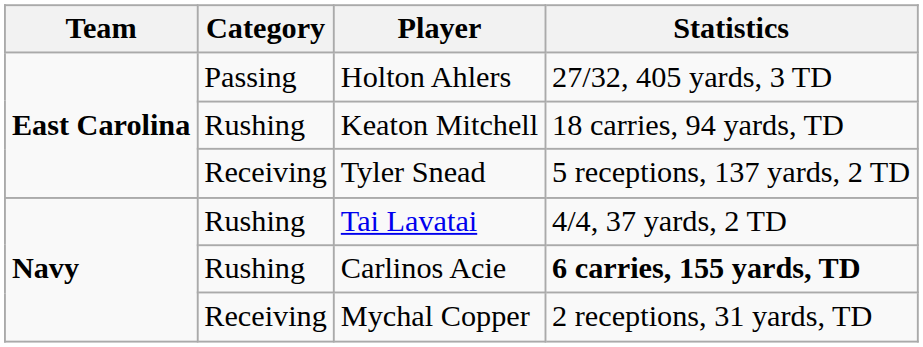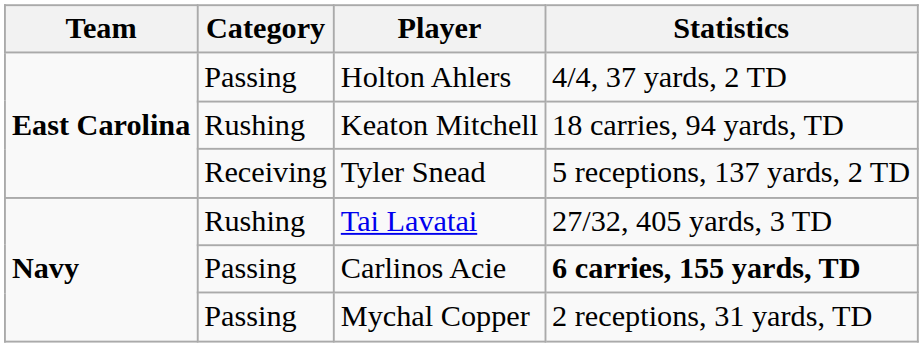(692, 76) 27/32, 405 yards, 3 TD -> (669, 76) 4/4, 37 yards, 2 TD
(669, 220) 4/4, 37 yards, 2 TD -> (692, 220) 27/32, 405 yards, 3 TD
(255, 268) Rushing -> (250, 268) Passing
(266, 316) Receiving -> (250, 316) Passing
